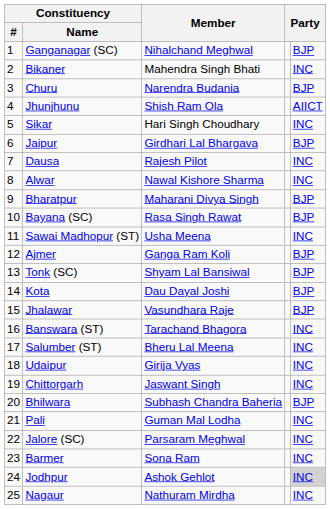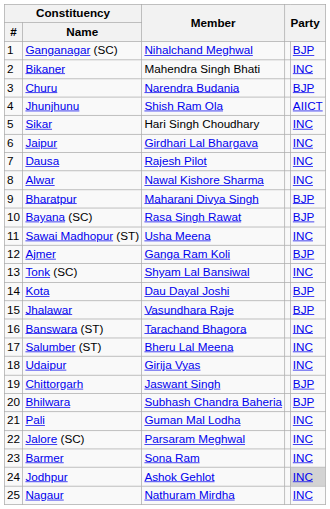(304, 143) BJP -> (303, 143) INC
(304, 273) BJP -> (303, 273) INC
(303, 384) INC -> (304, 384) BJP
